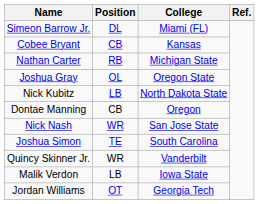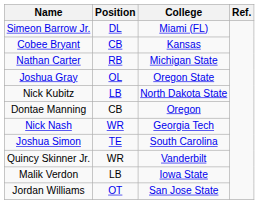(184, 126) San Jose State -> (184, 126) Georgia Tech
(184, 191) Georgia Tech -> (184, 191) San Jose State
